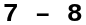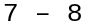(43, 14) bold -> (43, 14) normal
